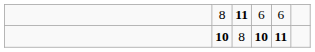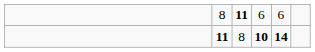(222, 36) 10 -> (222, 36) 11
(281, 36) 11 -> (281, 36) 14
